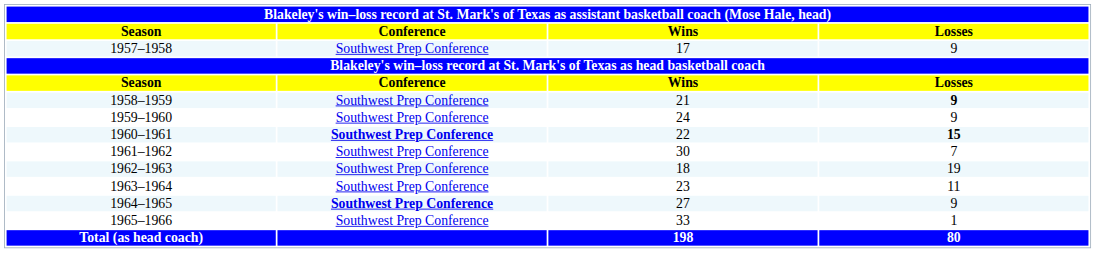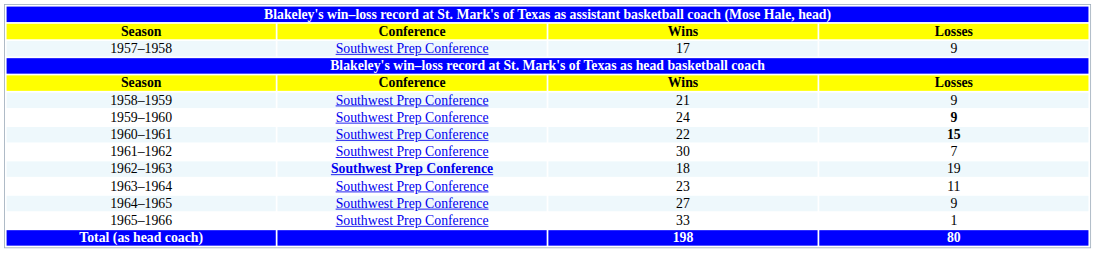(954, 100) bold -> (954, 100) normal
(954, 117) normal -> (954, 117) bold
(412, 134) bold -> (412, 134) normal
(412, 169) normal -> (412, 169) bold
(412, 203) bold -> (412, 203) normal
